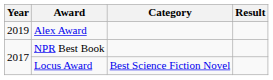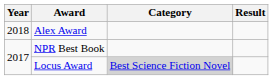(18, 30) 2019 -> (18, 30) 2018
(170, 65) no background -> (170, 65) lightgrey background
